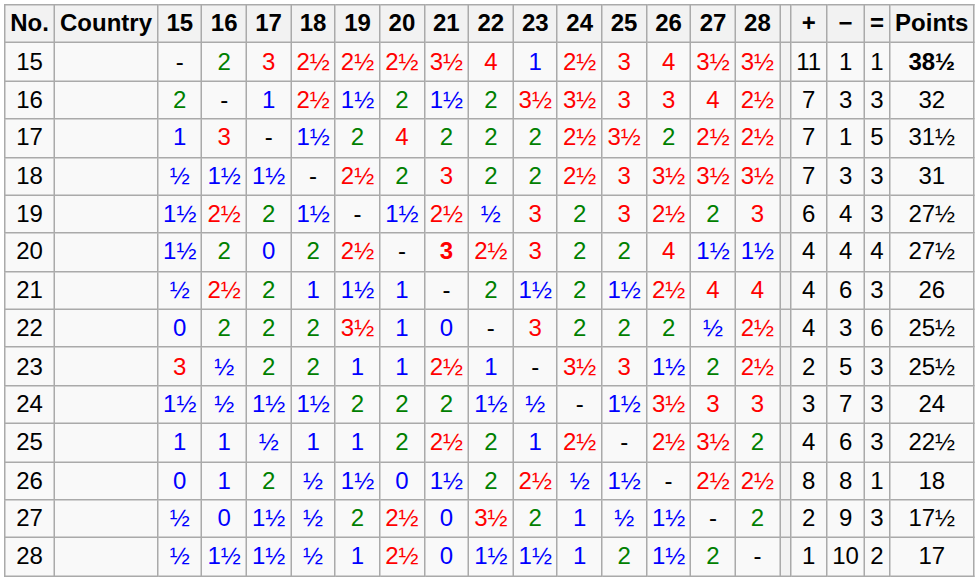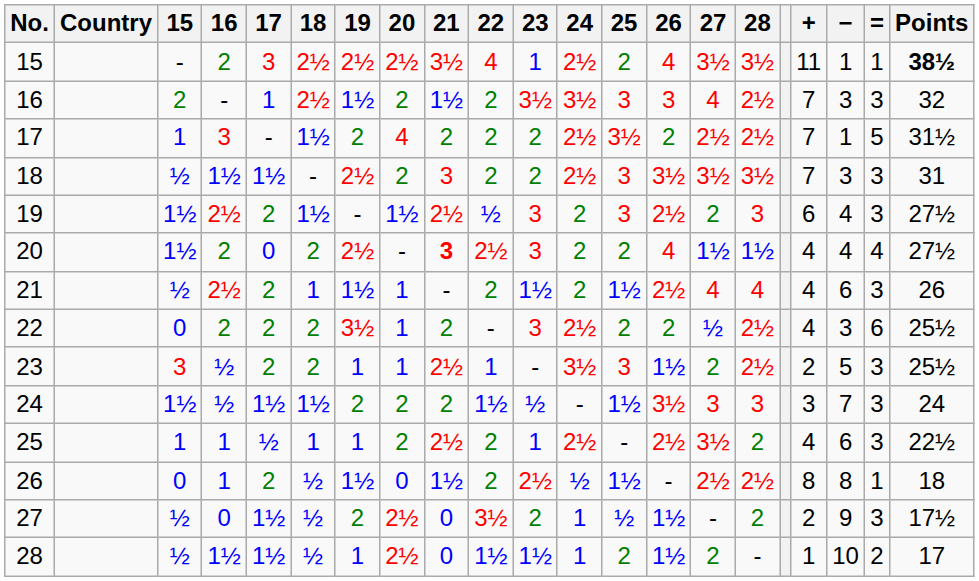(624, 61) 3 -> (624, 61) 2
(446, 328) 0 -> (446, 328) 2
(580, 328) 2 -> (580, 328) 2½
